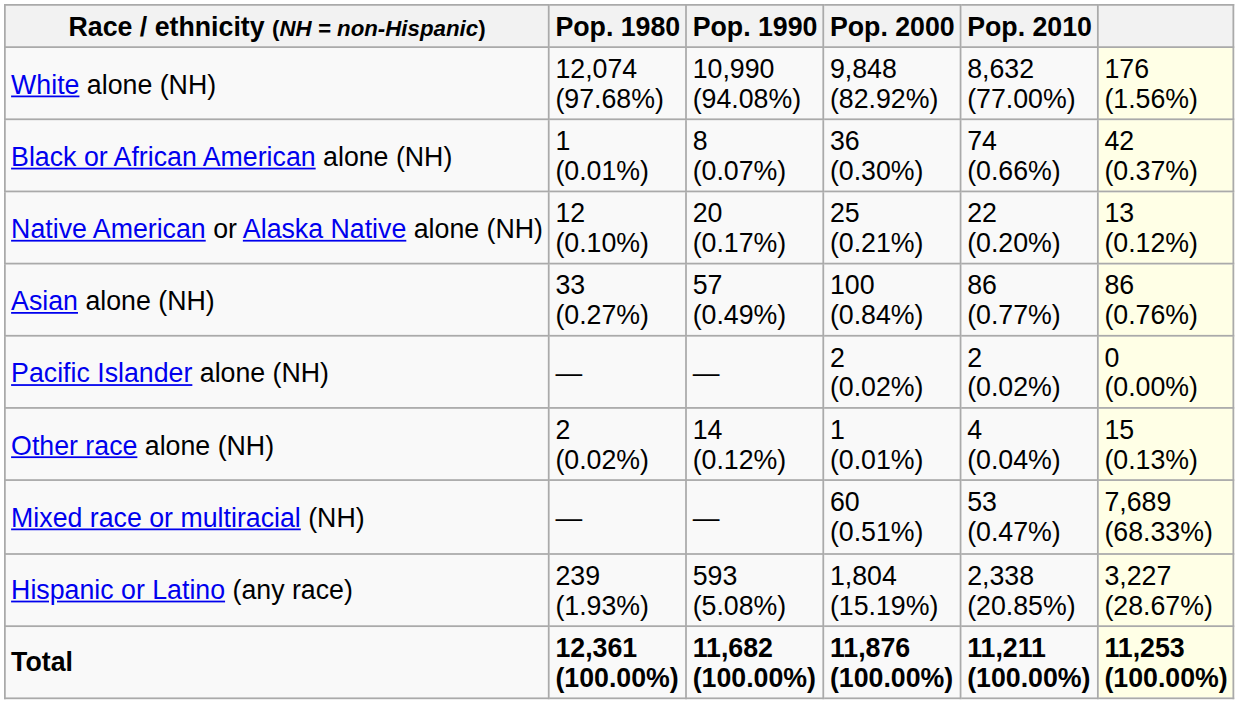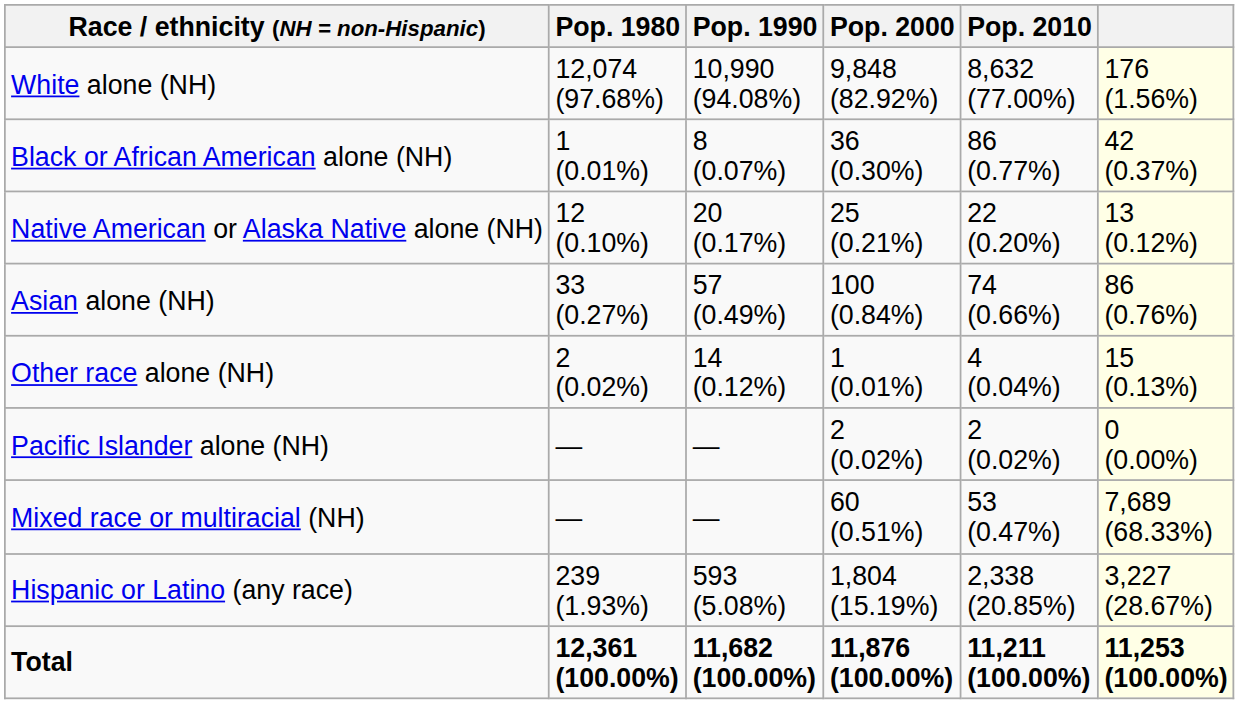(1014, 156) 74 (0.66%) -> (1014, 156) 86 (0.77%)
(1014, 300) 86 (0.77%) -> (1014, 300) 74 (0.66%)
rows swapped: (170, 373) <-> (143, 445)
